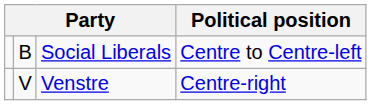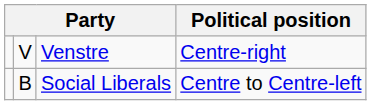rows swapped: (106, 52) <-> (75, 83)
